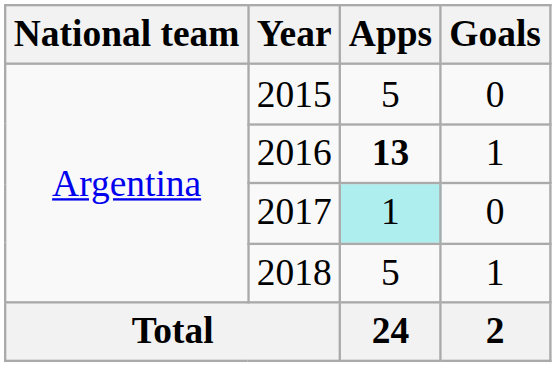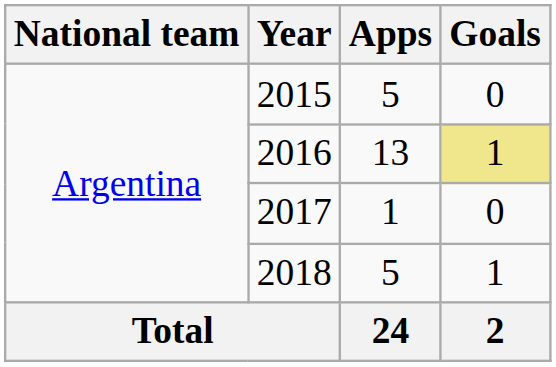(390, 152) bold -> (390, 152) normal
(495, 152) no background -> (495, 152) khaki background
(390, 212) paleturquoise background -> (390, 212) no background
